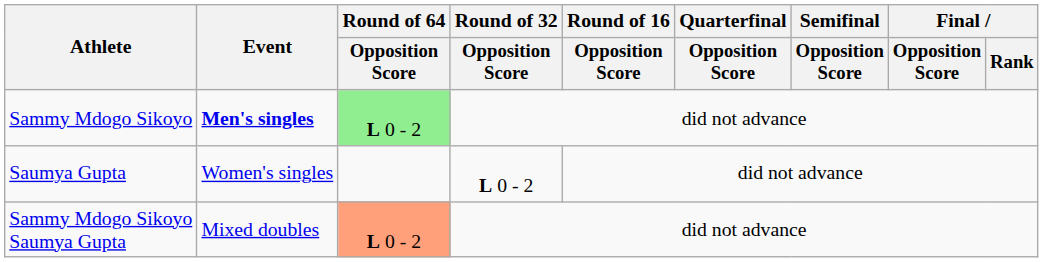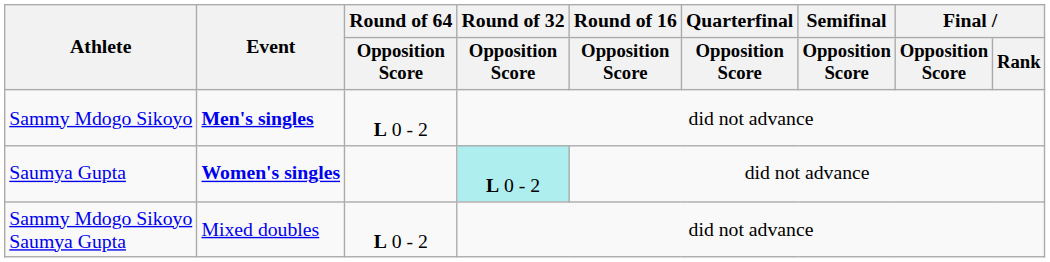(394, 129) lightgreen background -> (401, 129) no background
(267, 173) normal -> (271, 173) bold
(506, 185) no background -> (513, 185) paleturquoise background
(394, 241) lightsalmon background -> (401, 241) no background
